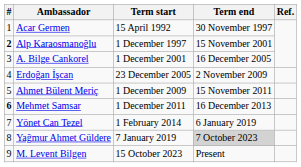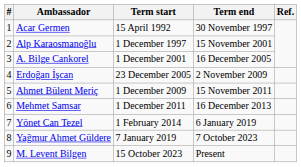(9, 43) bold -> (9, 43) normal
(9, 106) bold -> (9, 106) normal
(226, 138) lightgrey background -> (226, 138) no background
